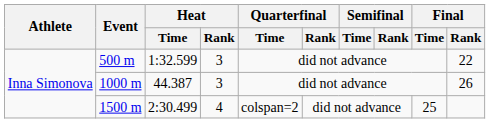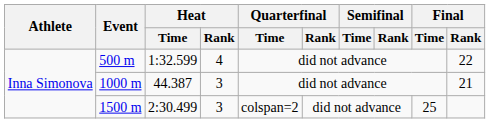(219, 61) 3 -> (219, 61) 4
(466, 84) 26 -> (466, 84) 21
(219, 107) 4 -> (219, 107) 3
